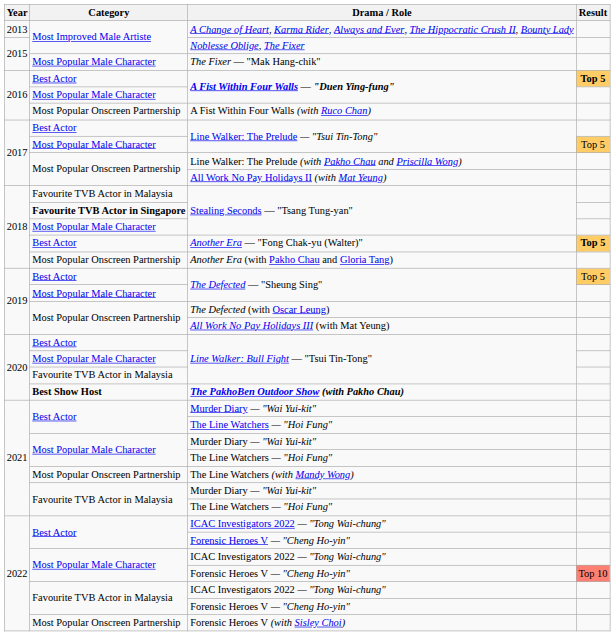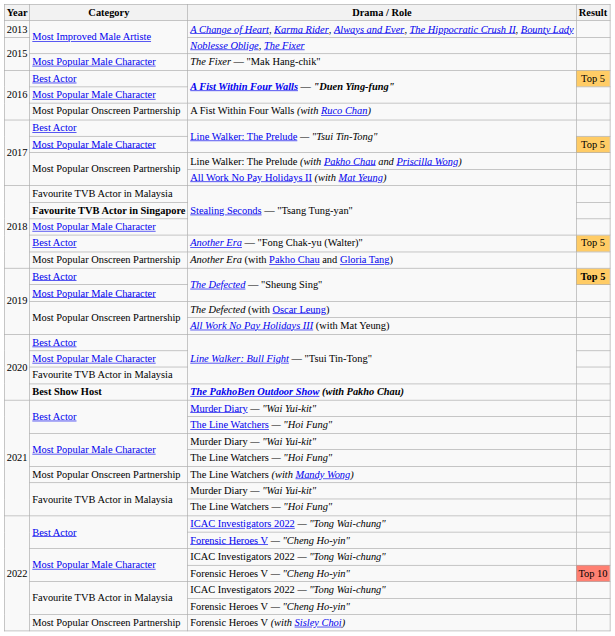(593, 78) bold -> (593, 78) normal
(593, 243) bold -> (593, 243) normal
(593, 276) normal -> (593, 276) bold
